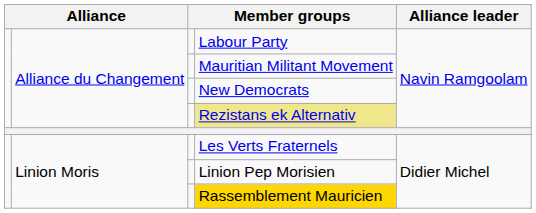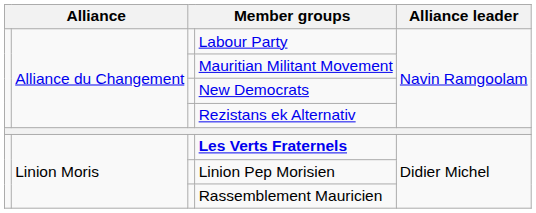(277, 115) khaki background -> (277, 115) no background
(268, 147) normal -> (273, 147) bold
(290, 196) gold background -> (290, 196) no background
